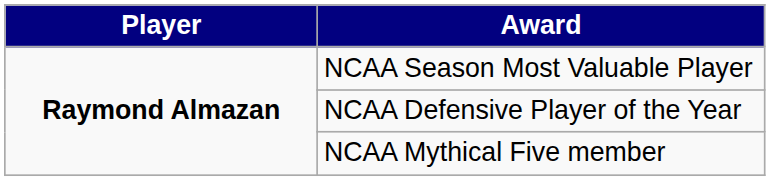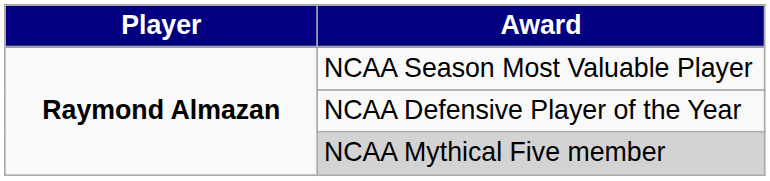(495, 152) no background -> (495, 152) lightgrey background
